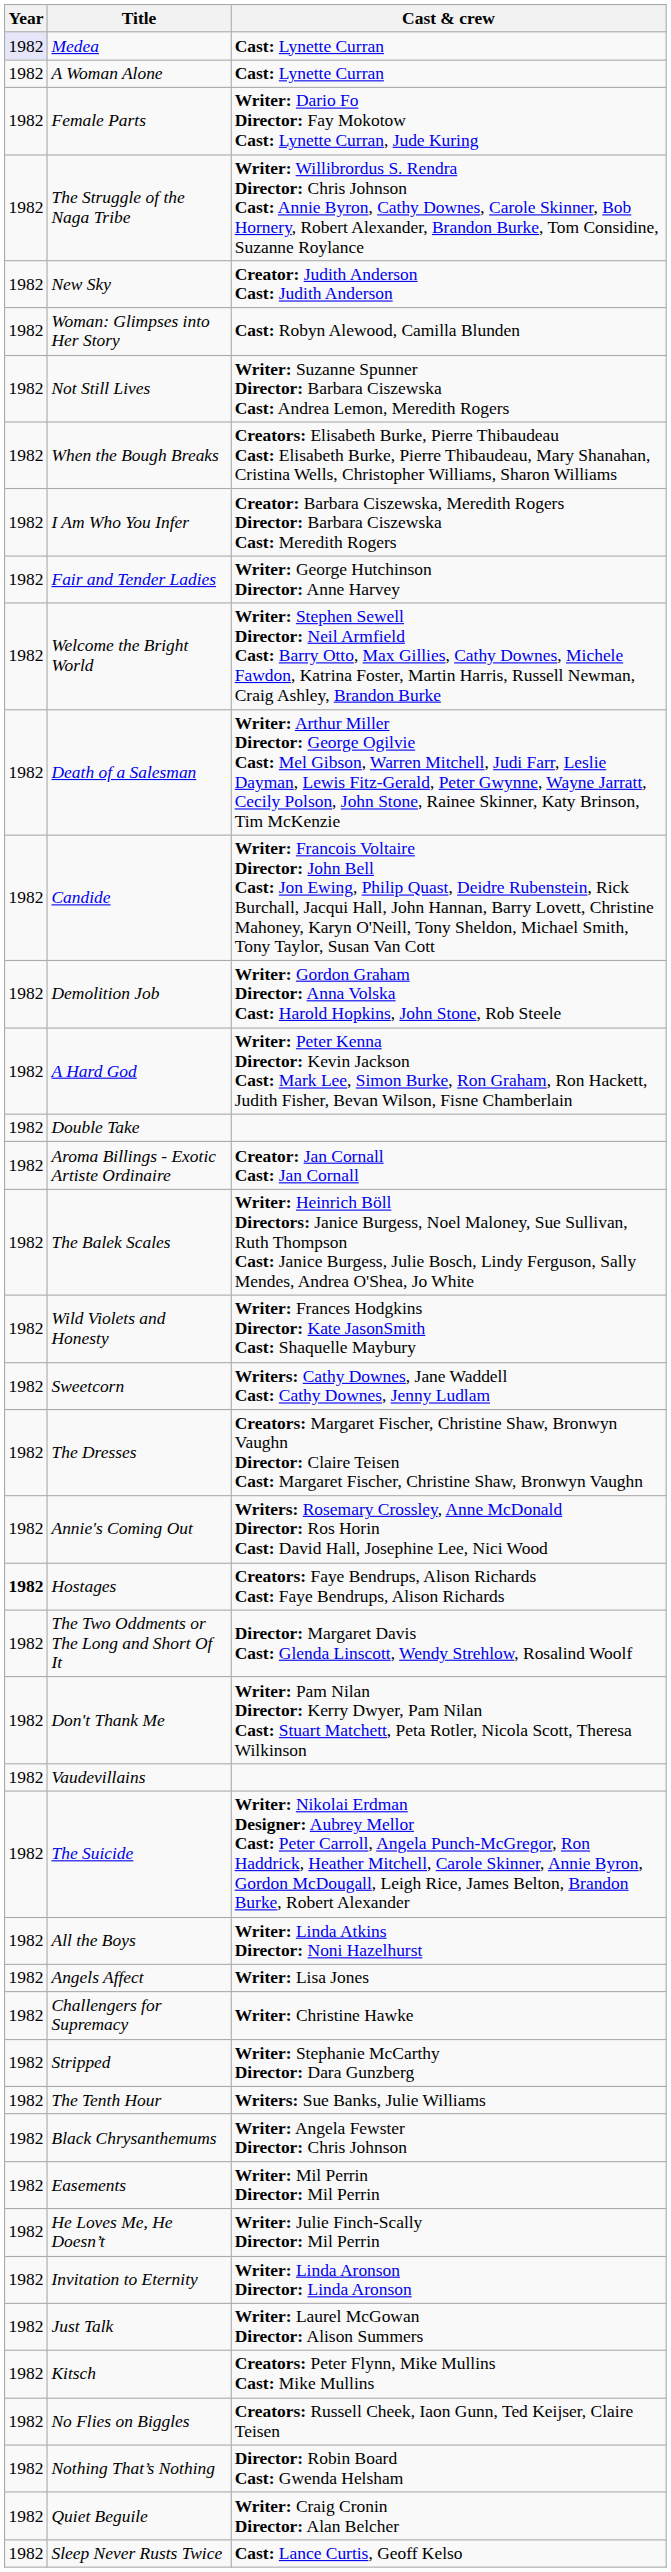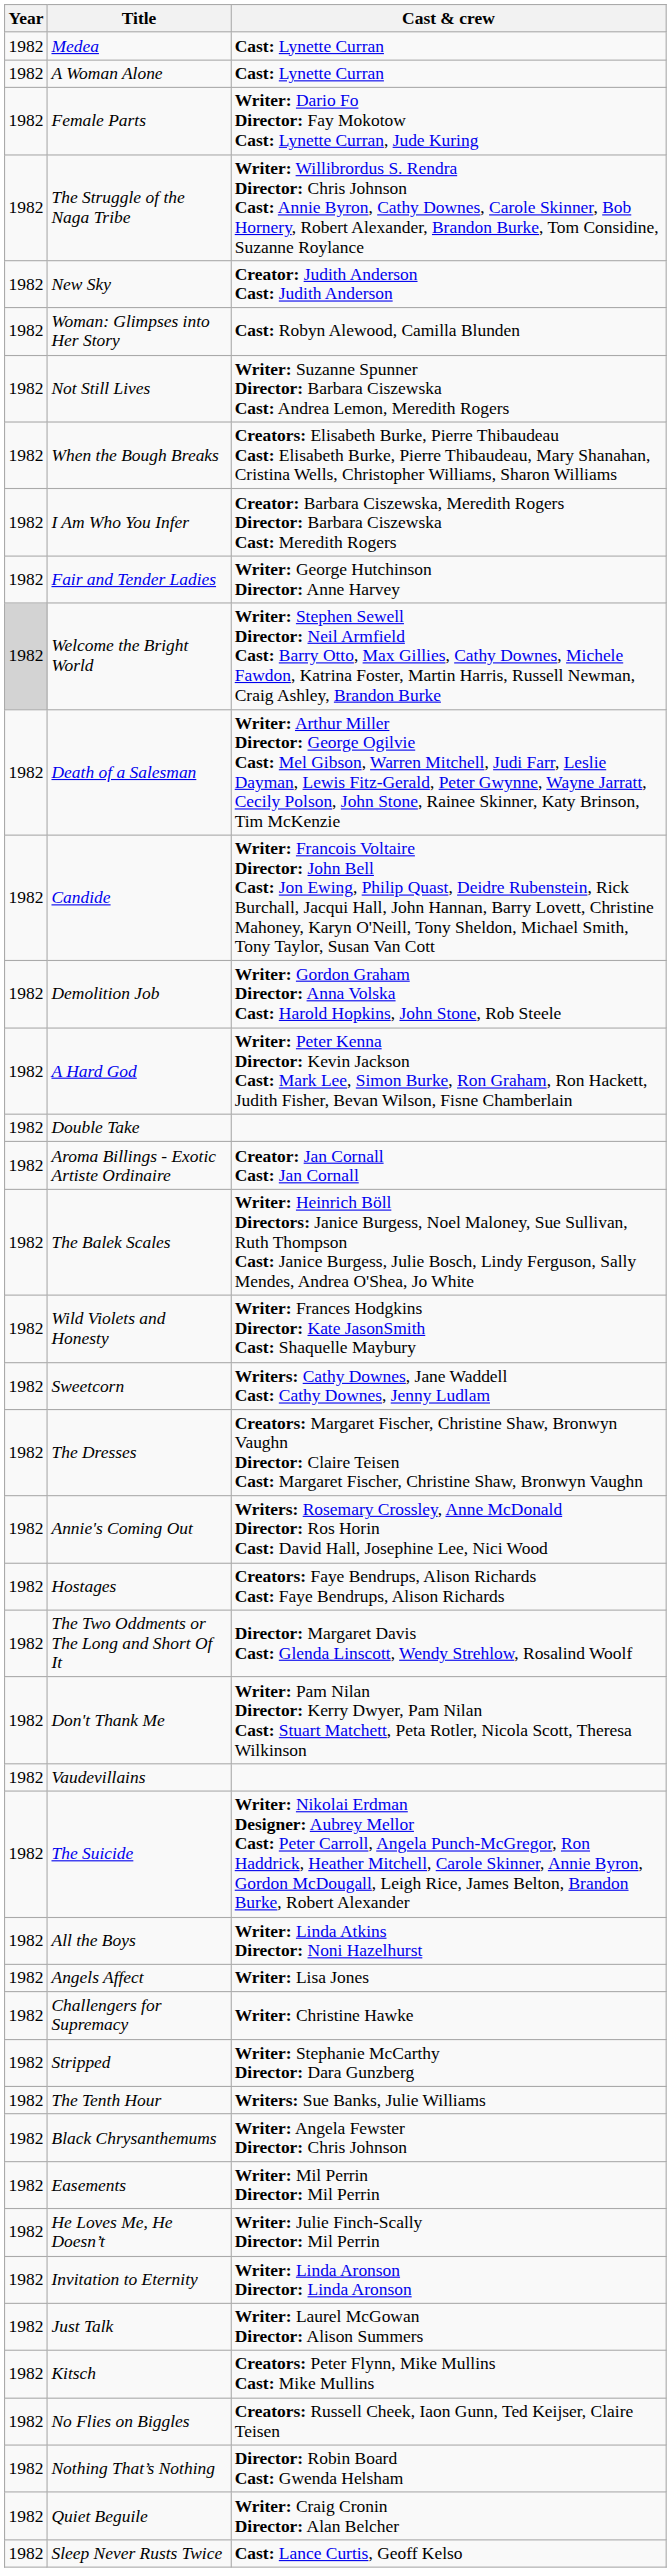(26, 45) lavender background -> (26, 45) no background
(26, 656) no background -> (26, 656) lightgrey background
(26, 1586) bold -> (26, 1586) normal
